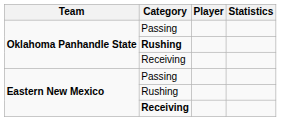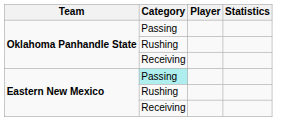(161, 44) bold -> (160, 44) normal
(159, 76) no background -> (159, 76) paleturquoise background
(165, 108) bold -> (163, 108) normal
